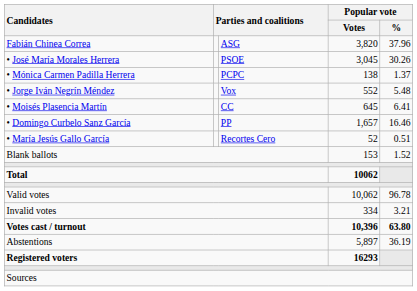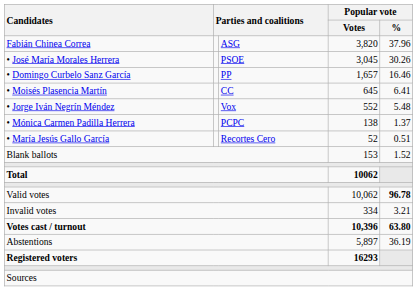rows swapped: (69, 123) <-> (71, 75)
rows swapped: (57, 107) <-> (60, 91)
(400, 195) normal -> (400, 195) bold
